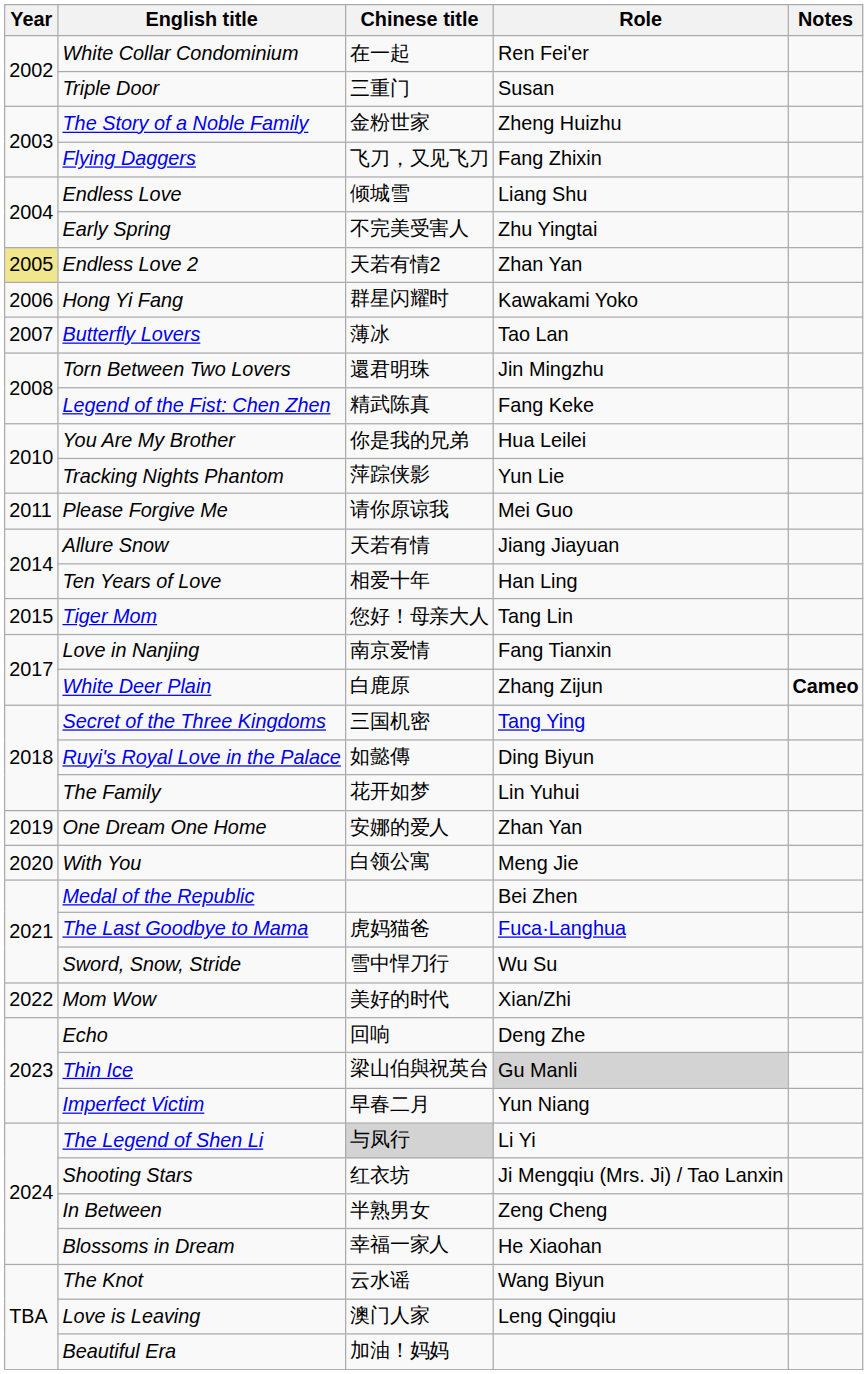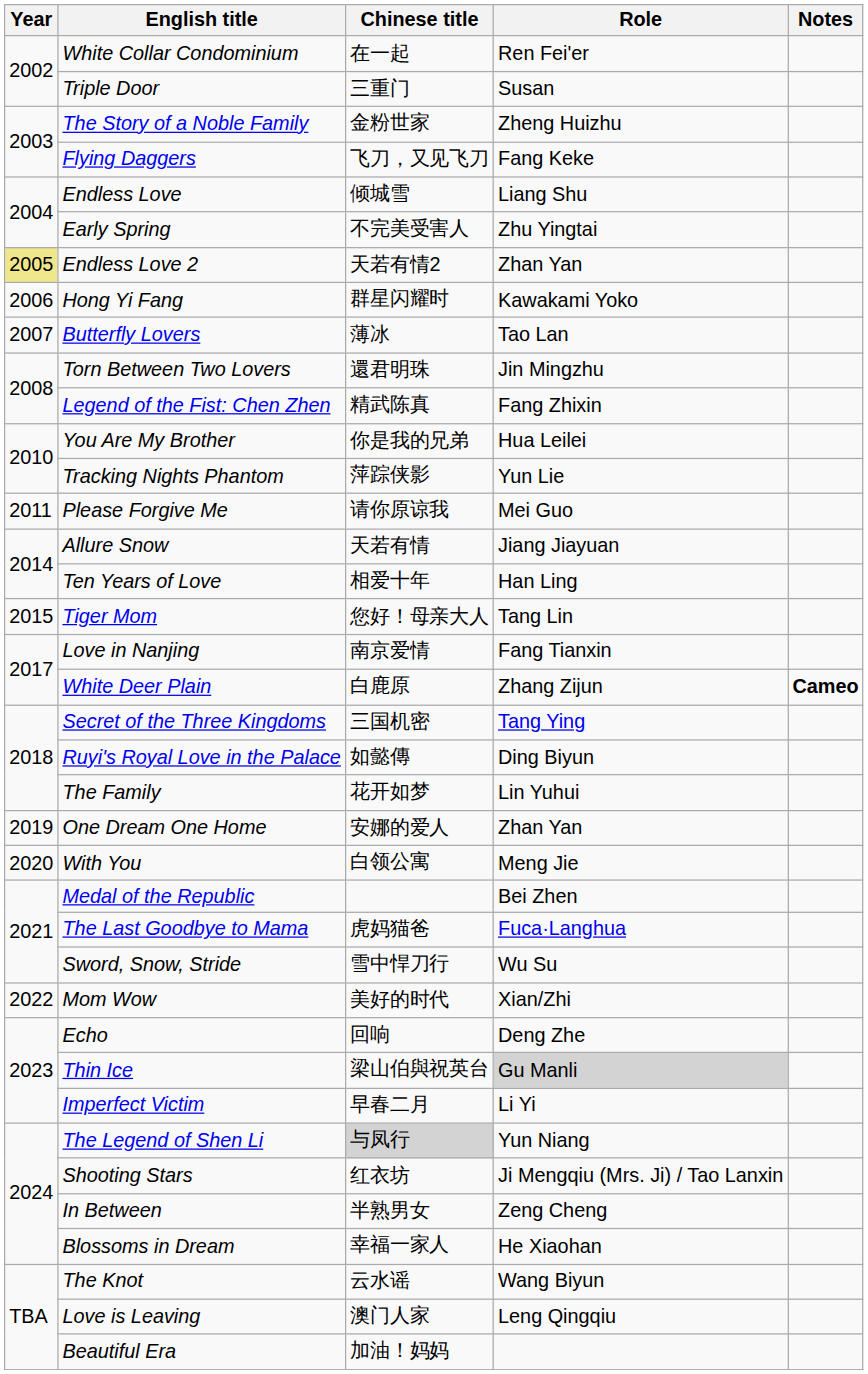(550, 159) Fang Zhixin -> (546, 159) Fang Keke
(546, 405) Fang Keke -> (550, 405) Fang Zhixin
(544, 1105) Yun Niang -> (517, 1105) Li Yi
(517, 1140) Li Yi -> (544, 1140) Yun Niang
